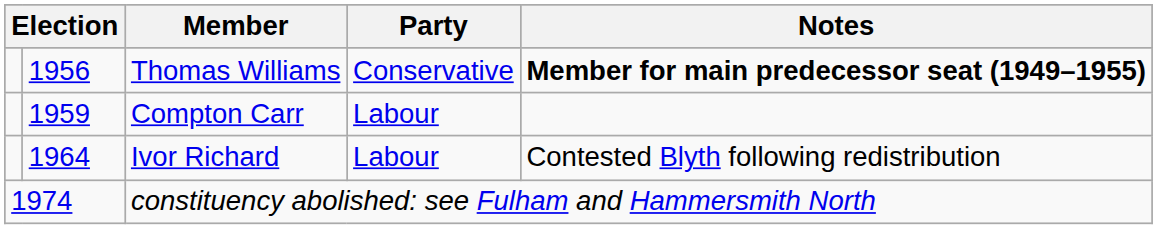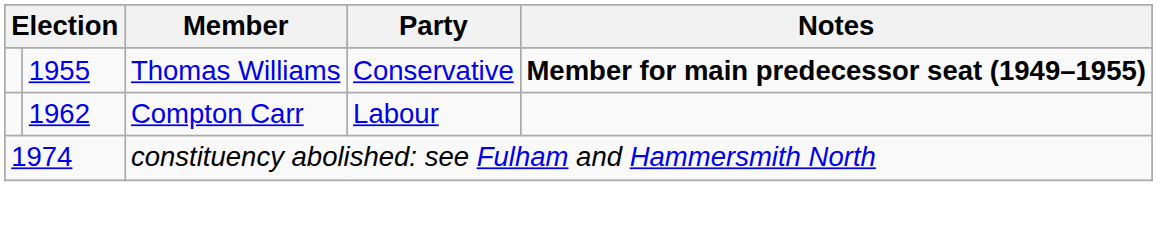(59, 69) 1956 -> (59, 69) 1955
(59, 113) 1959 -> (59, 113) 1962
- row: (205, 157)
